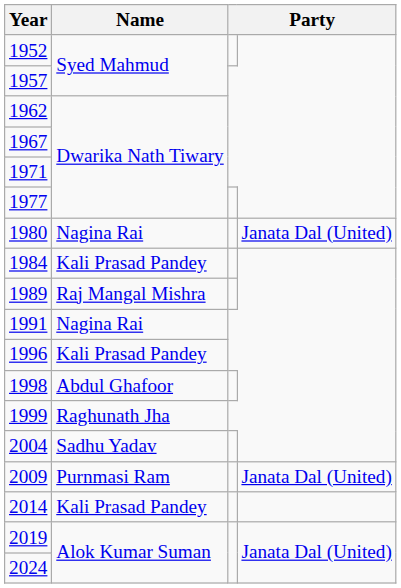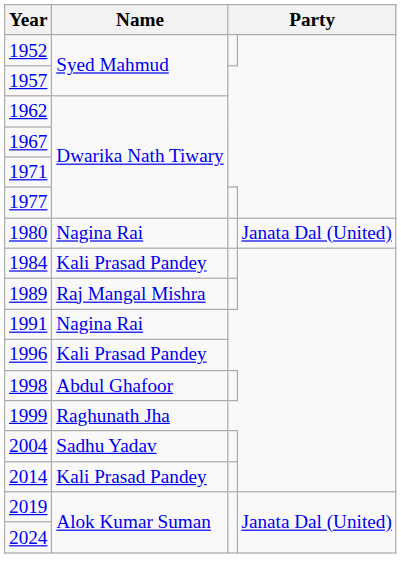- row: (28, 476)
